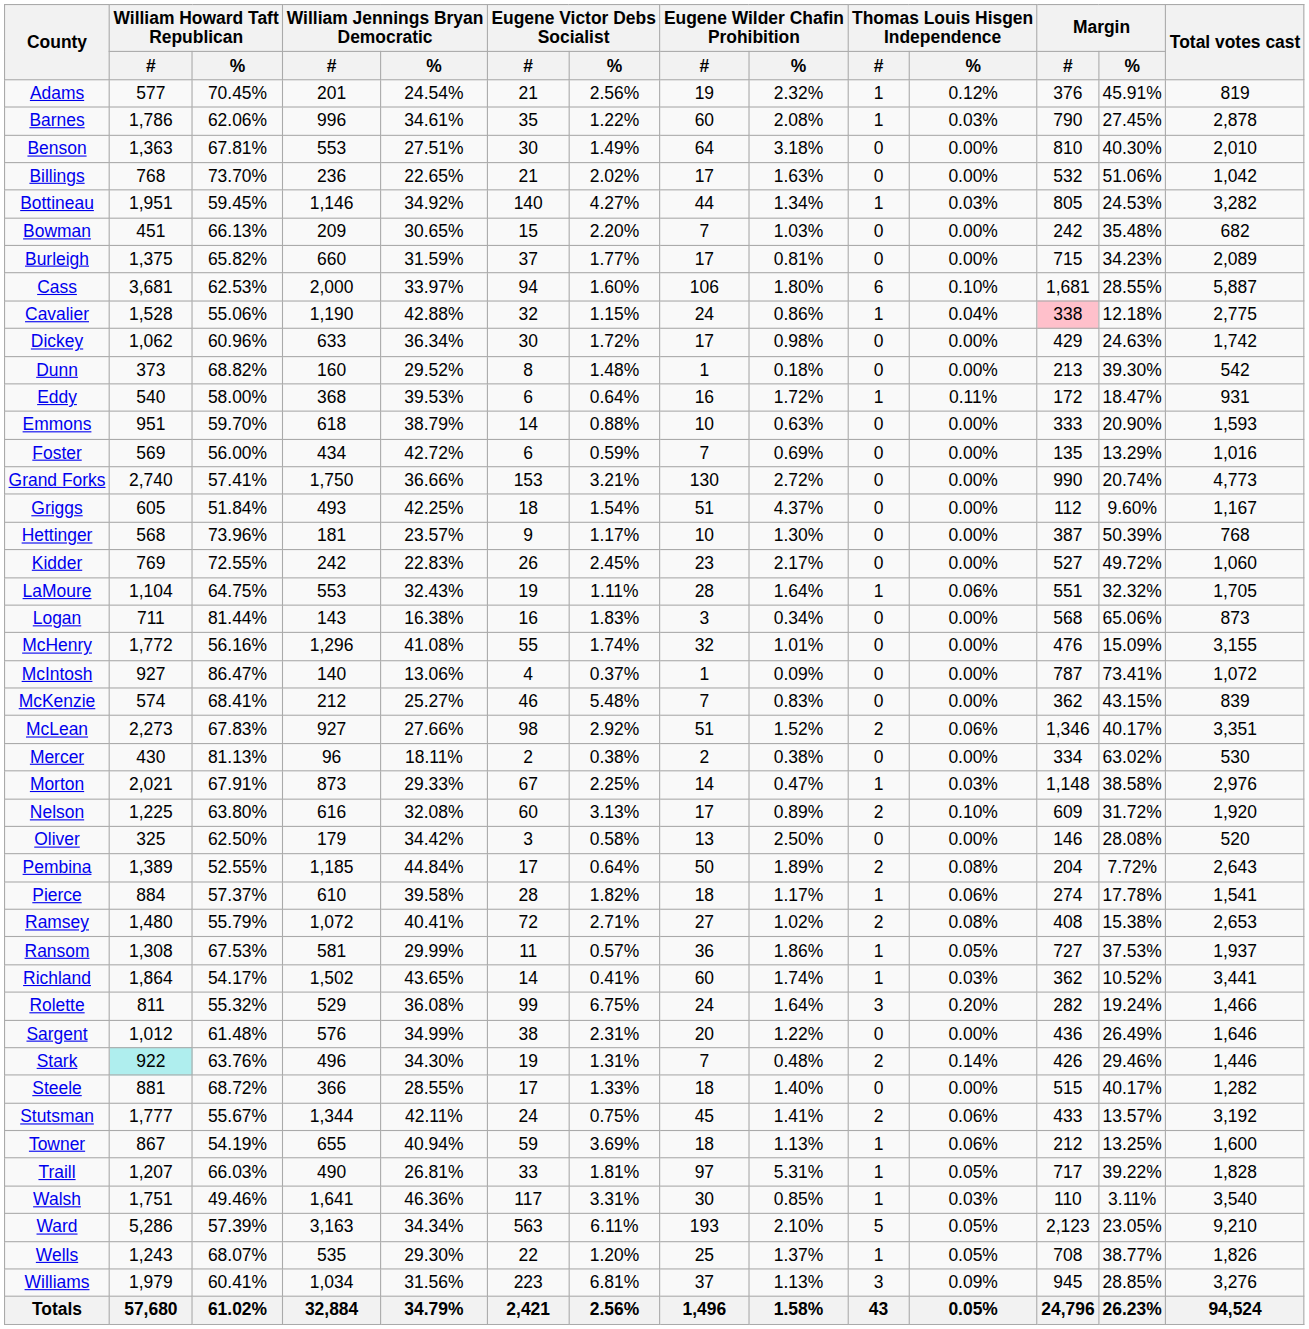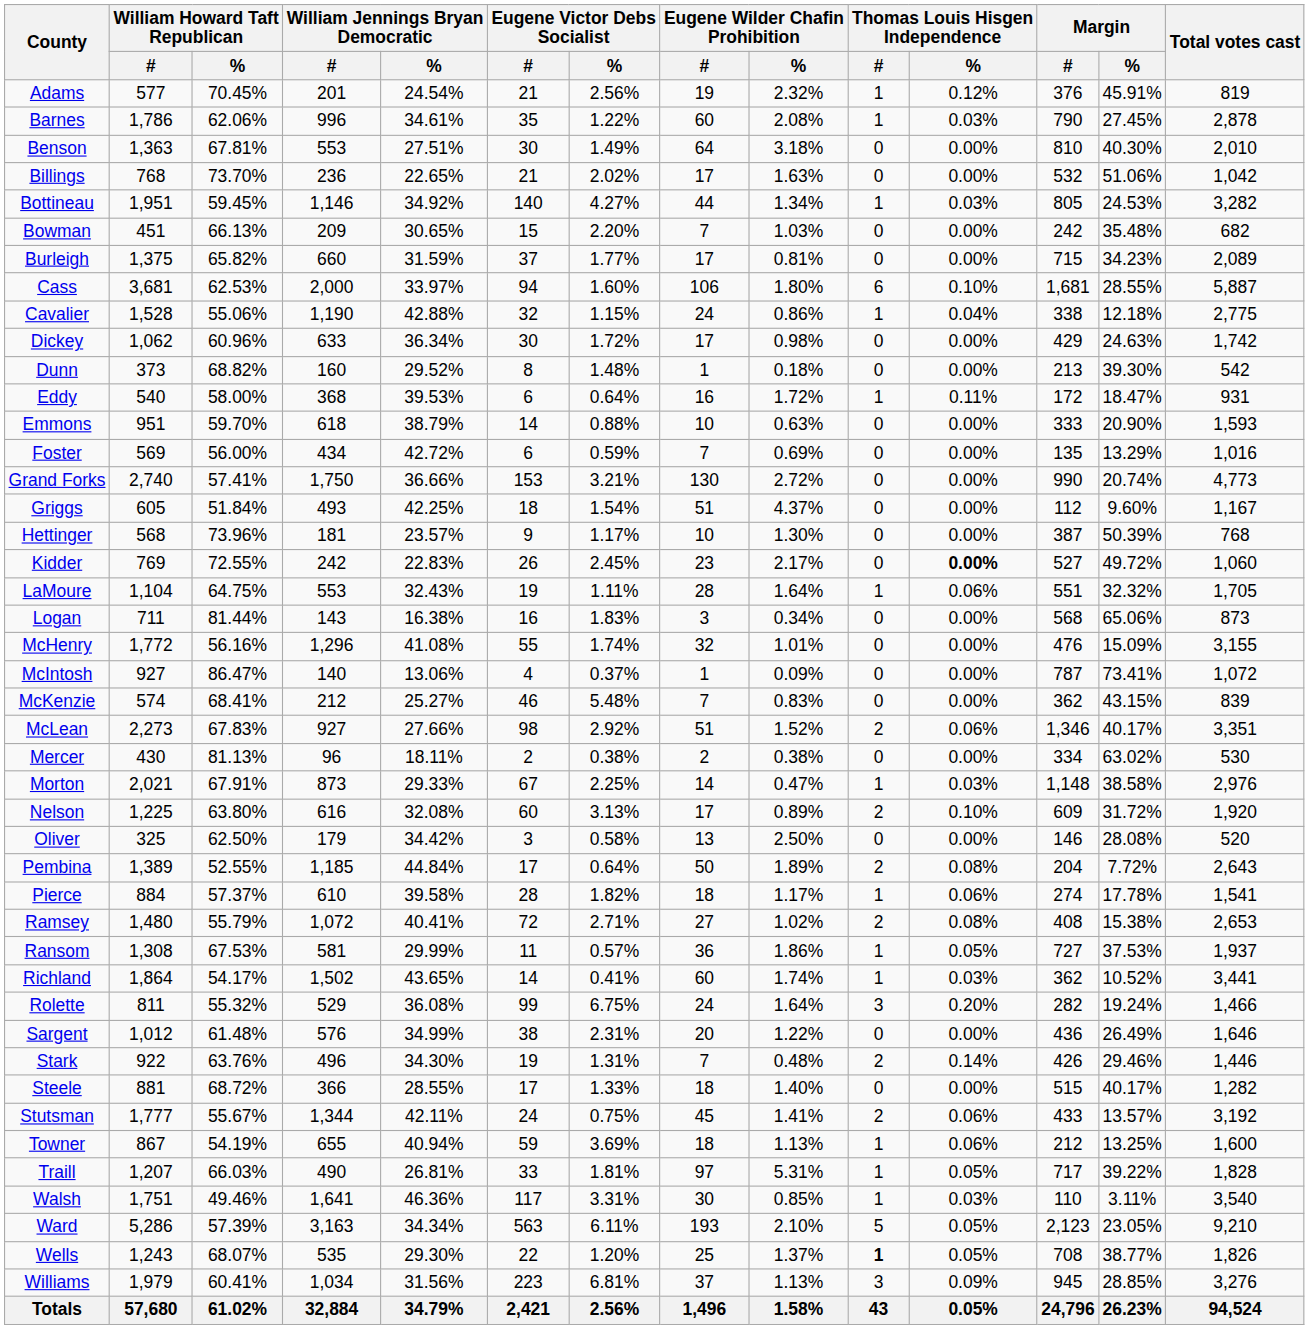(1068, 314) pink background -> (1068, 314) no background
(973, 563) normal -> (973, 563) bold
(151, 1061) paleturquoise background -> (151, 1061) no background
(879, 1254) normal -> (879, 1254) bold
